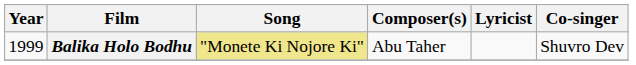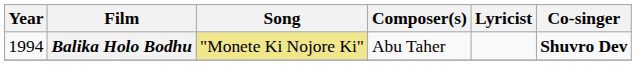(26, 45) 1999 -> (26, 45) 1994
(582, 45) normal -> (584, 45) bold
